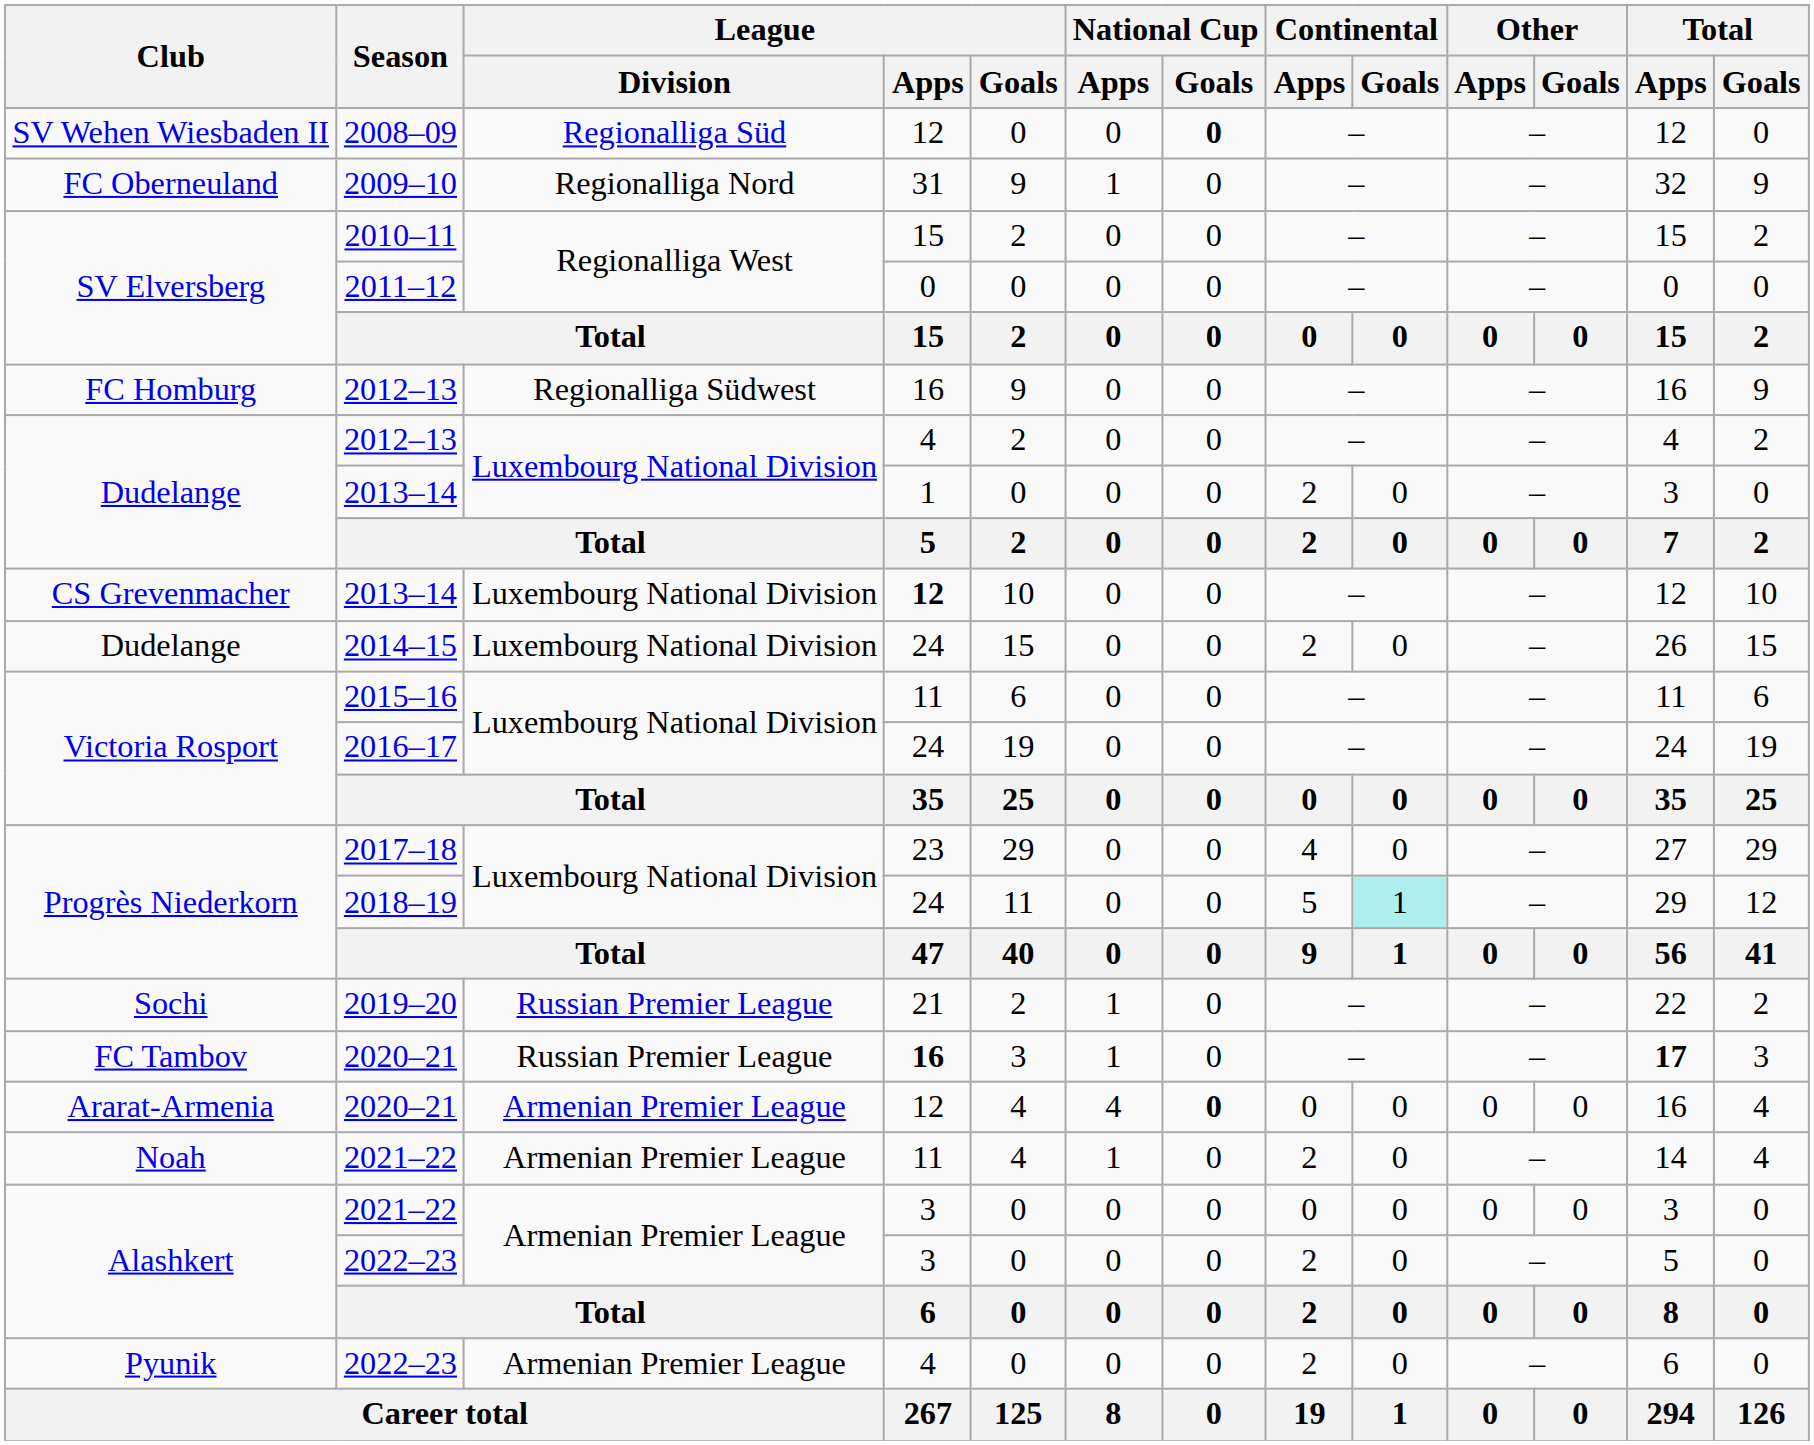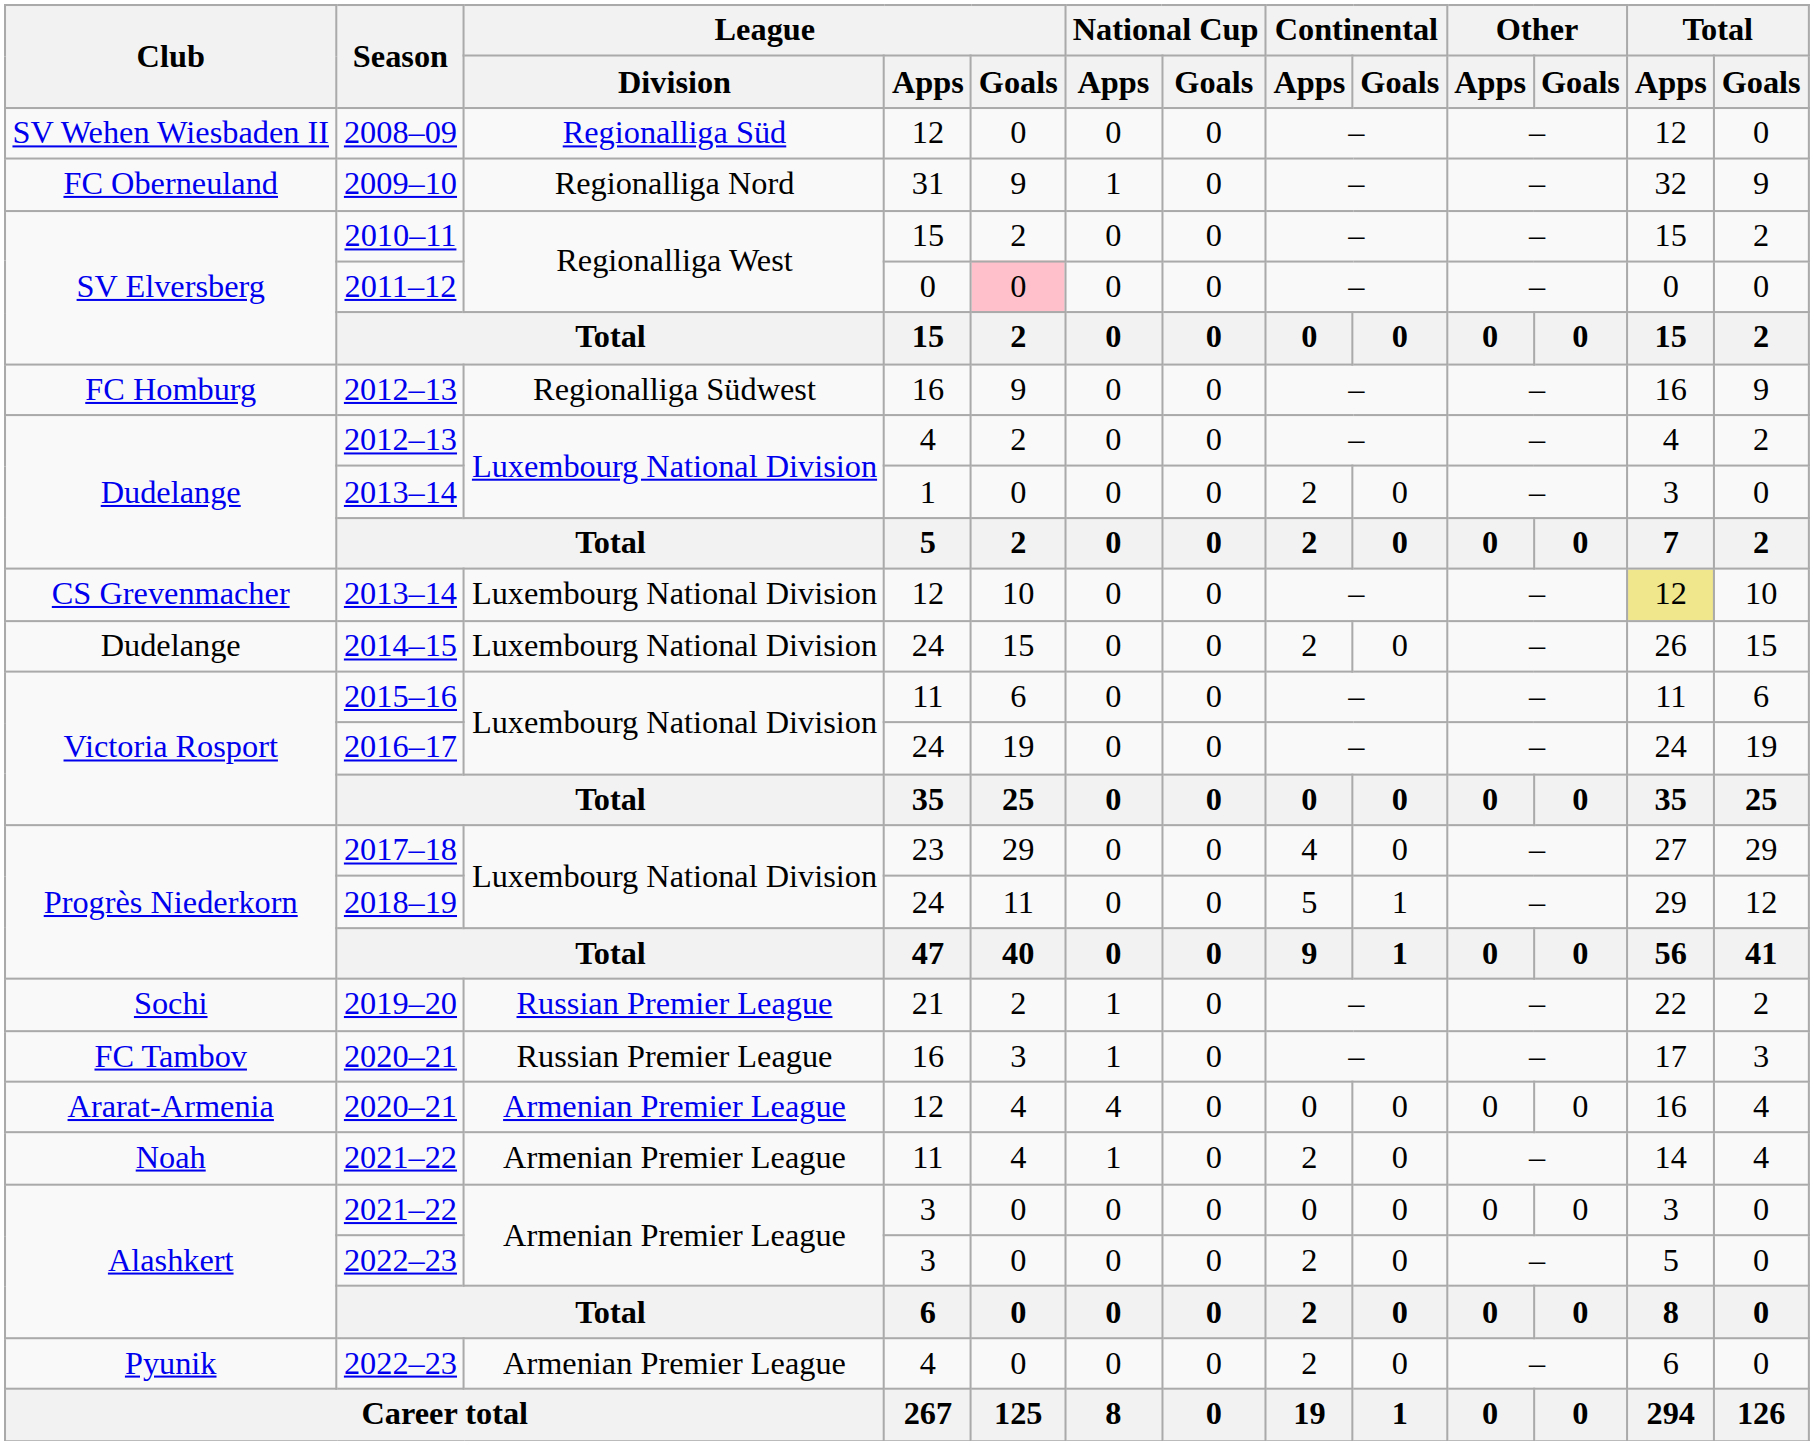(1214, 132) bold -> (1214, 132) normal
(1018, 286) no background -> (1018, 286) pink background
(928, 593) bold -> (928, 593) normal
(1671, 593) no background -> (1671, 593) khaki background
(1400, 901) paleturquoise background -> (1400, 901) no background
(928, 1055) bold -> (928, 1055) normal
(1671, 1055) bold -> (1671, 1055) normal
(1214, 1106) bold -> (1214, 1106) normal
